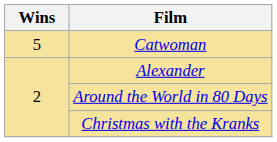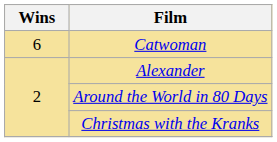(37, 44) 5 -> (37, 44) 6
